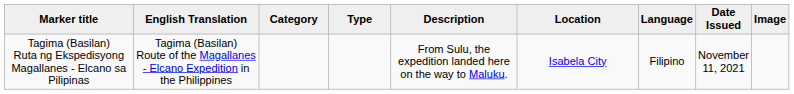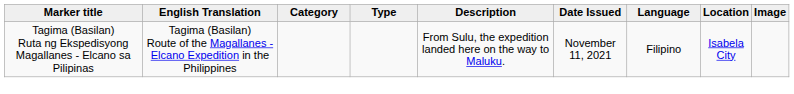columns swapped: (578, 19) <-> (724, 19)
